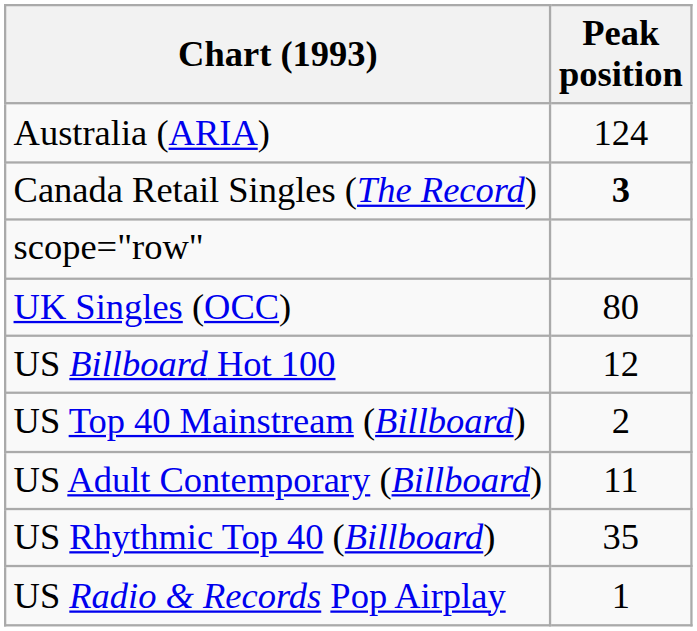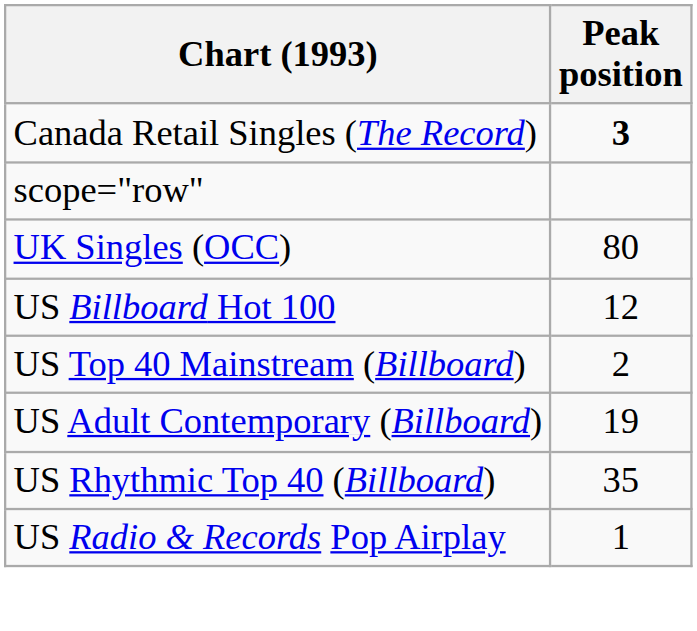- row: (142, 132)
(621, 479) 11 -> (621, 421) 19
